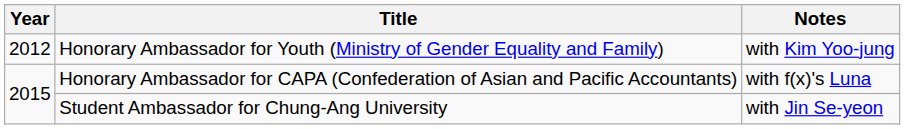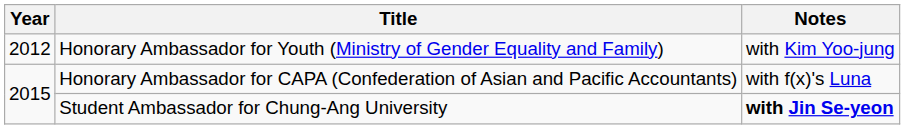(815, 108) normal -> (820, 108) bold
